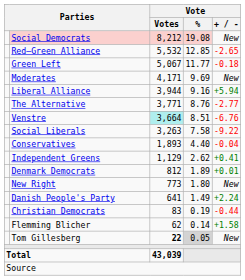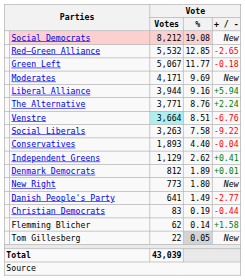(226, 104) -2.77 -> (226, 104) +2.24
(226, 198) +2.24 -> (226, 198) -2.77
(177, 238) bold -> (177, 238) normal
